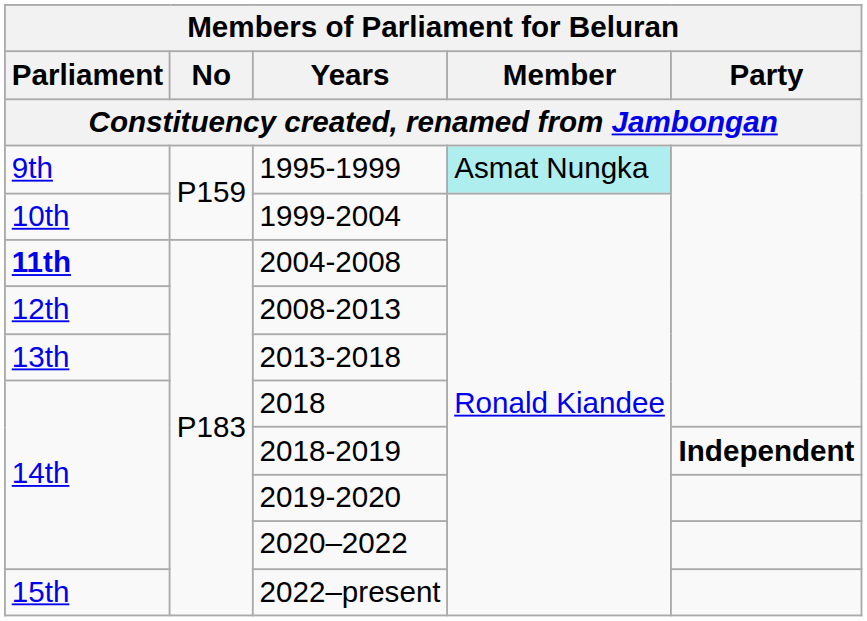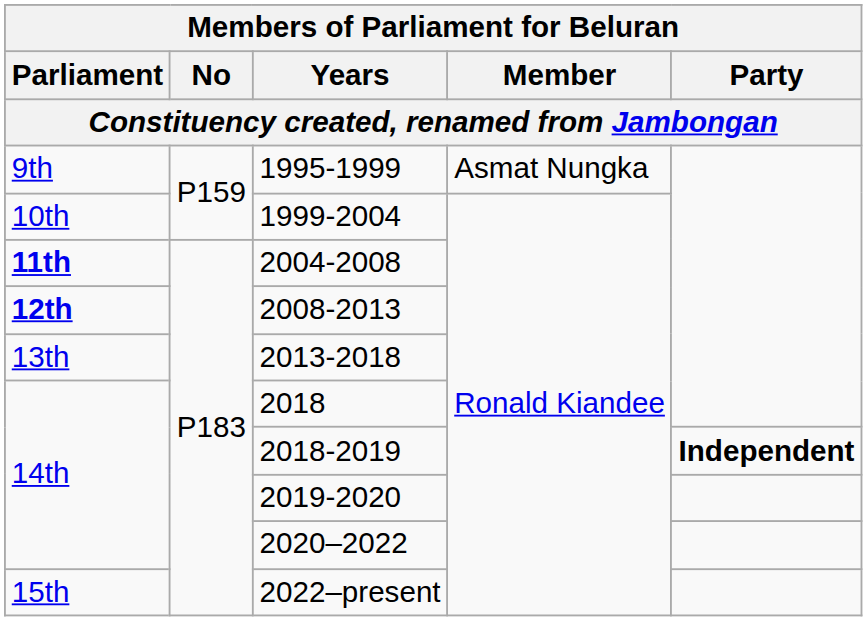(551, 168) paleturquoise background -> (551, 168) no background
(41, 309) normal -> (42, 309) bold
